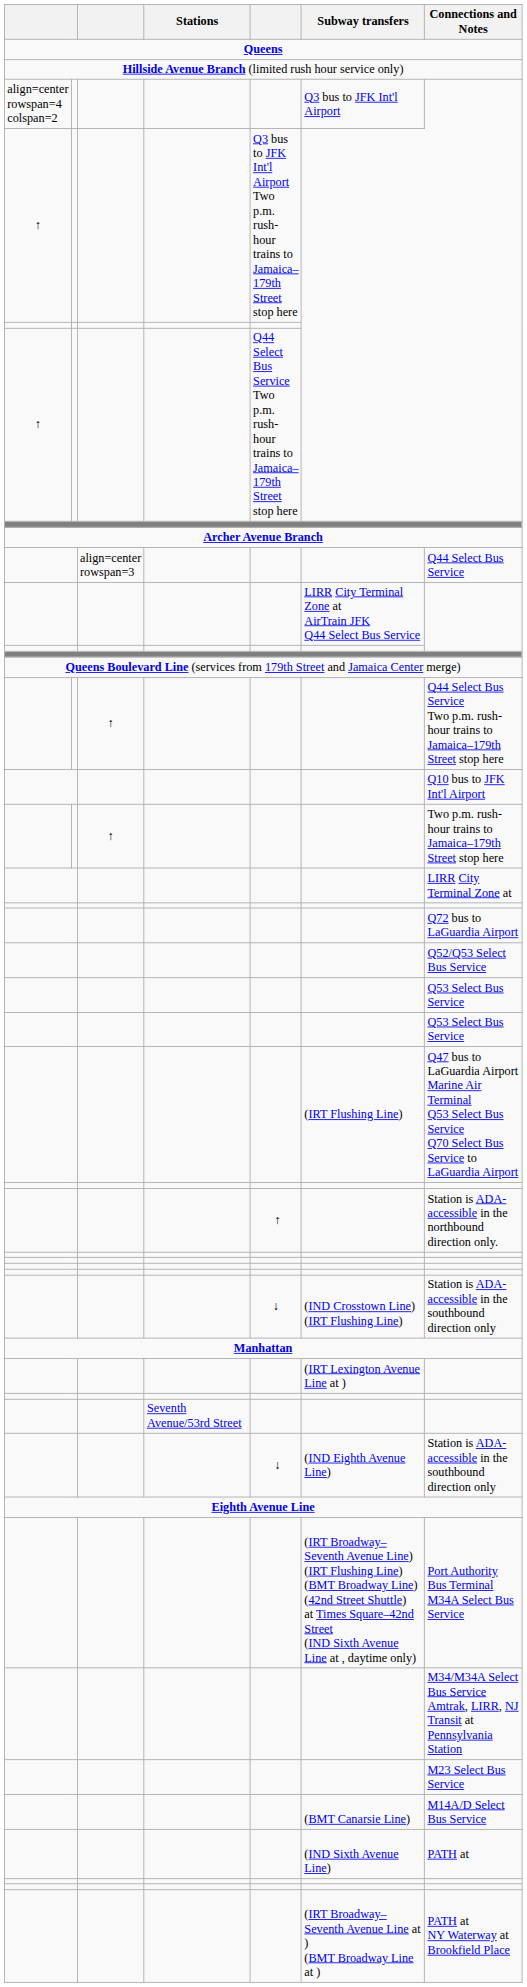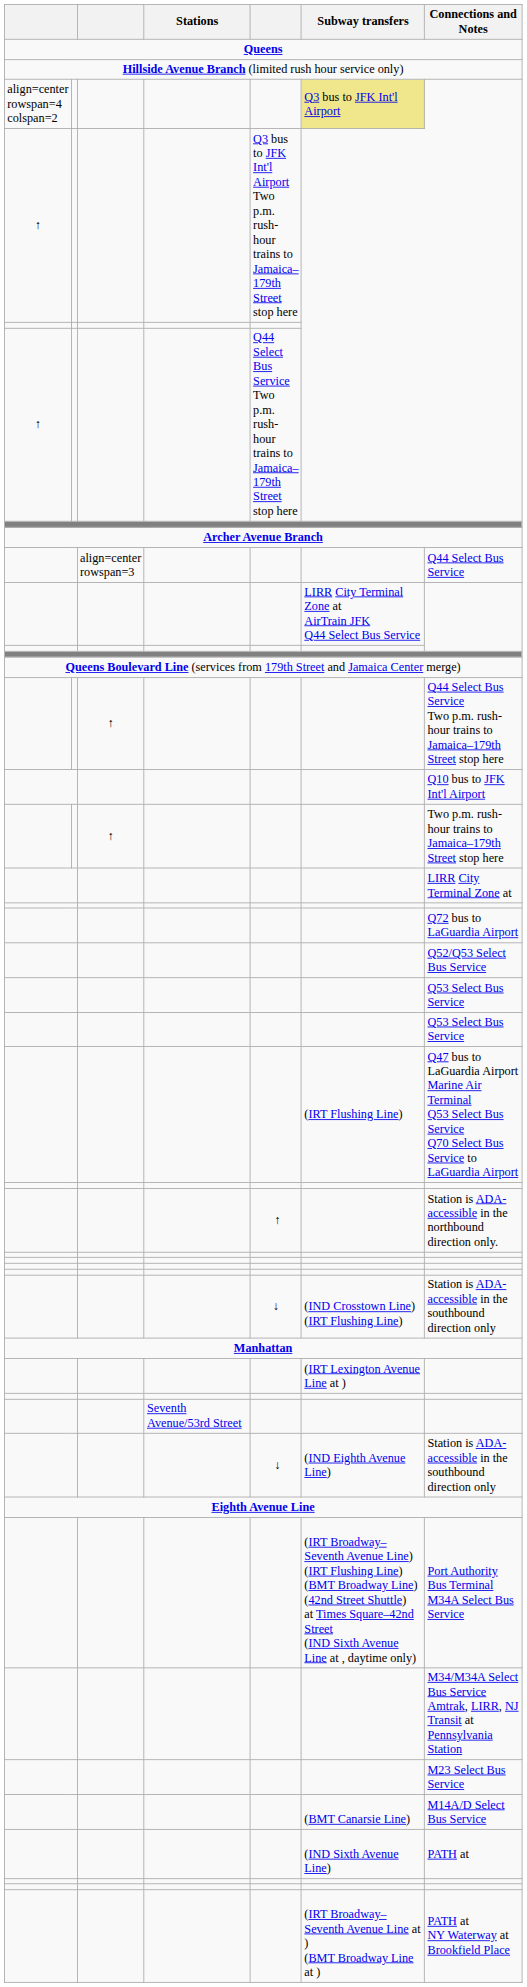(351, 104) no background -> (351, 104) khaki background
